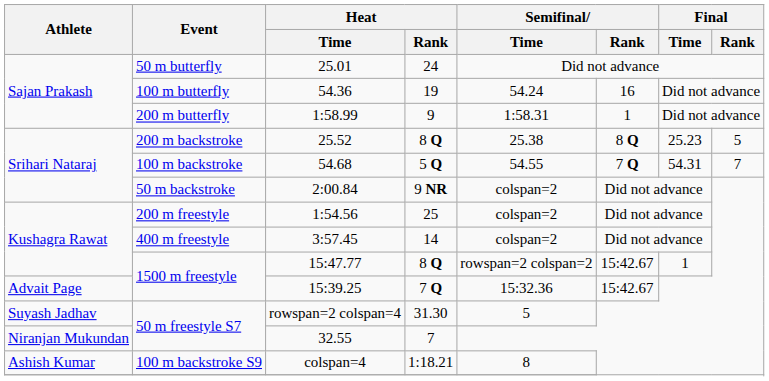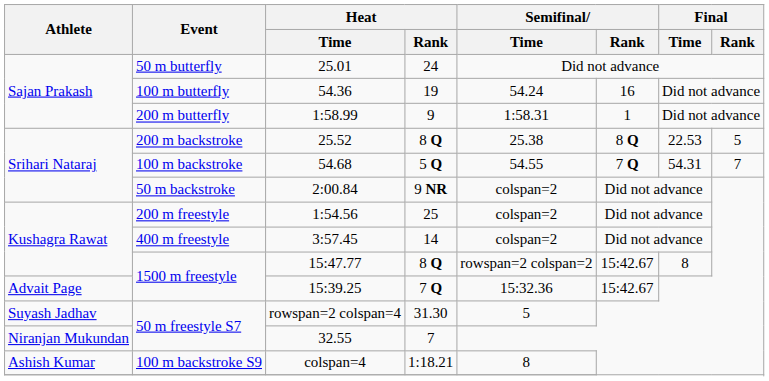(685, 140) 25.23 -> (685, 140) 22.53
(685, 264) 1 -> (685, 264) 8
